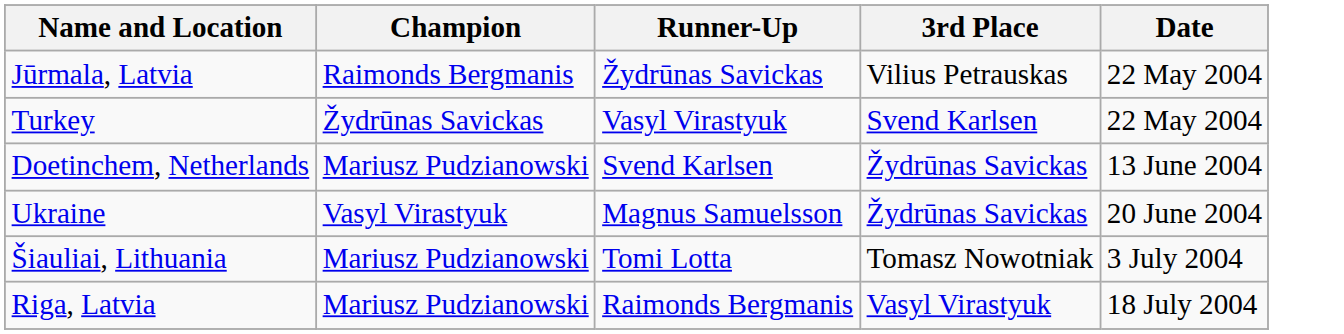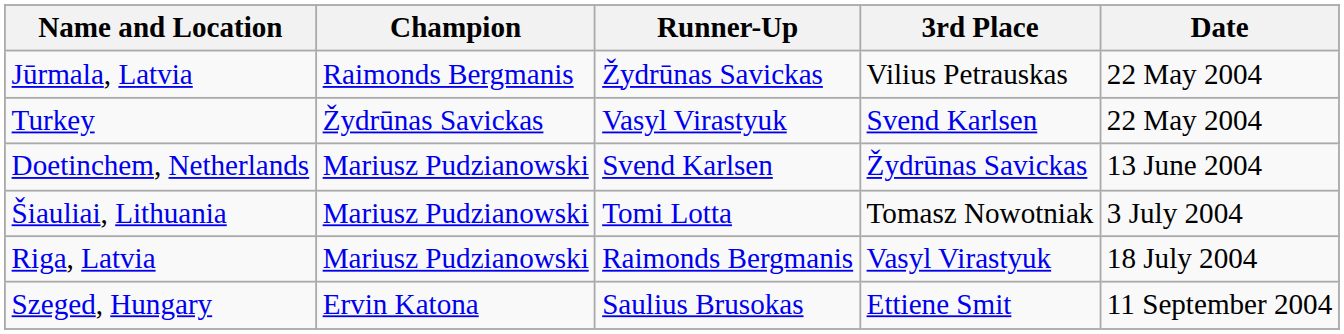- row: (59, 212)
+ row: (112, 304)
